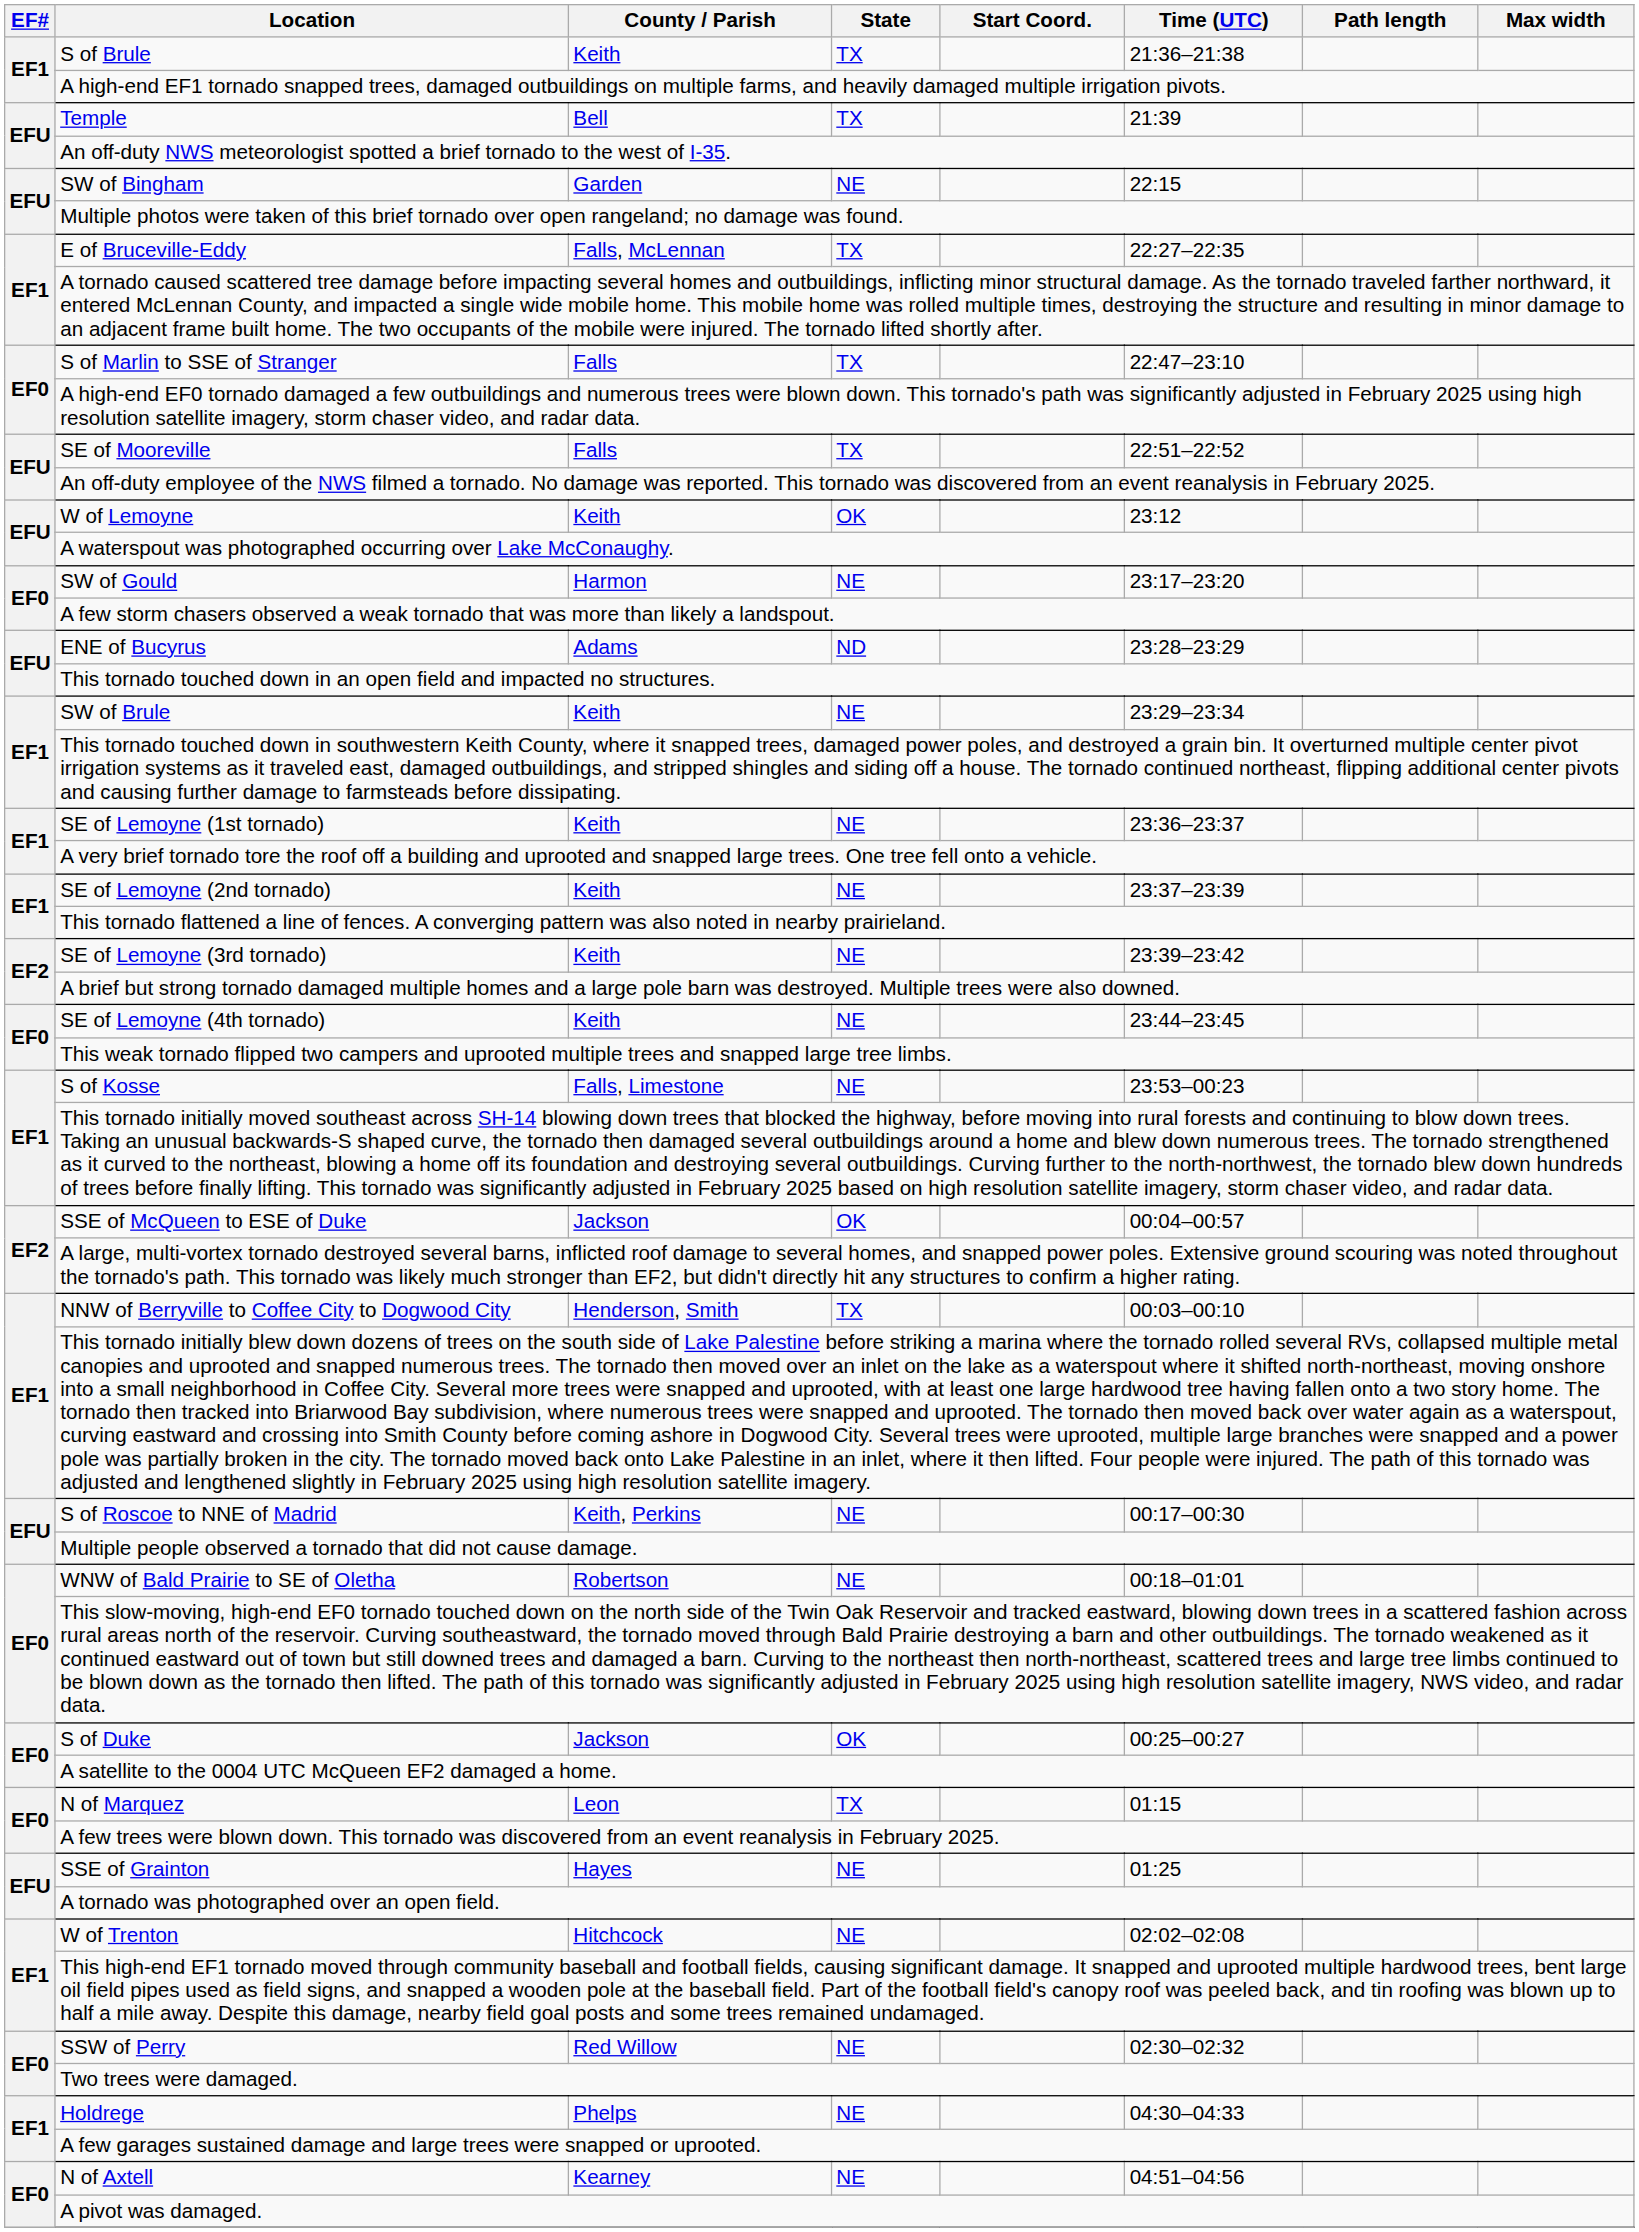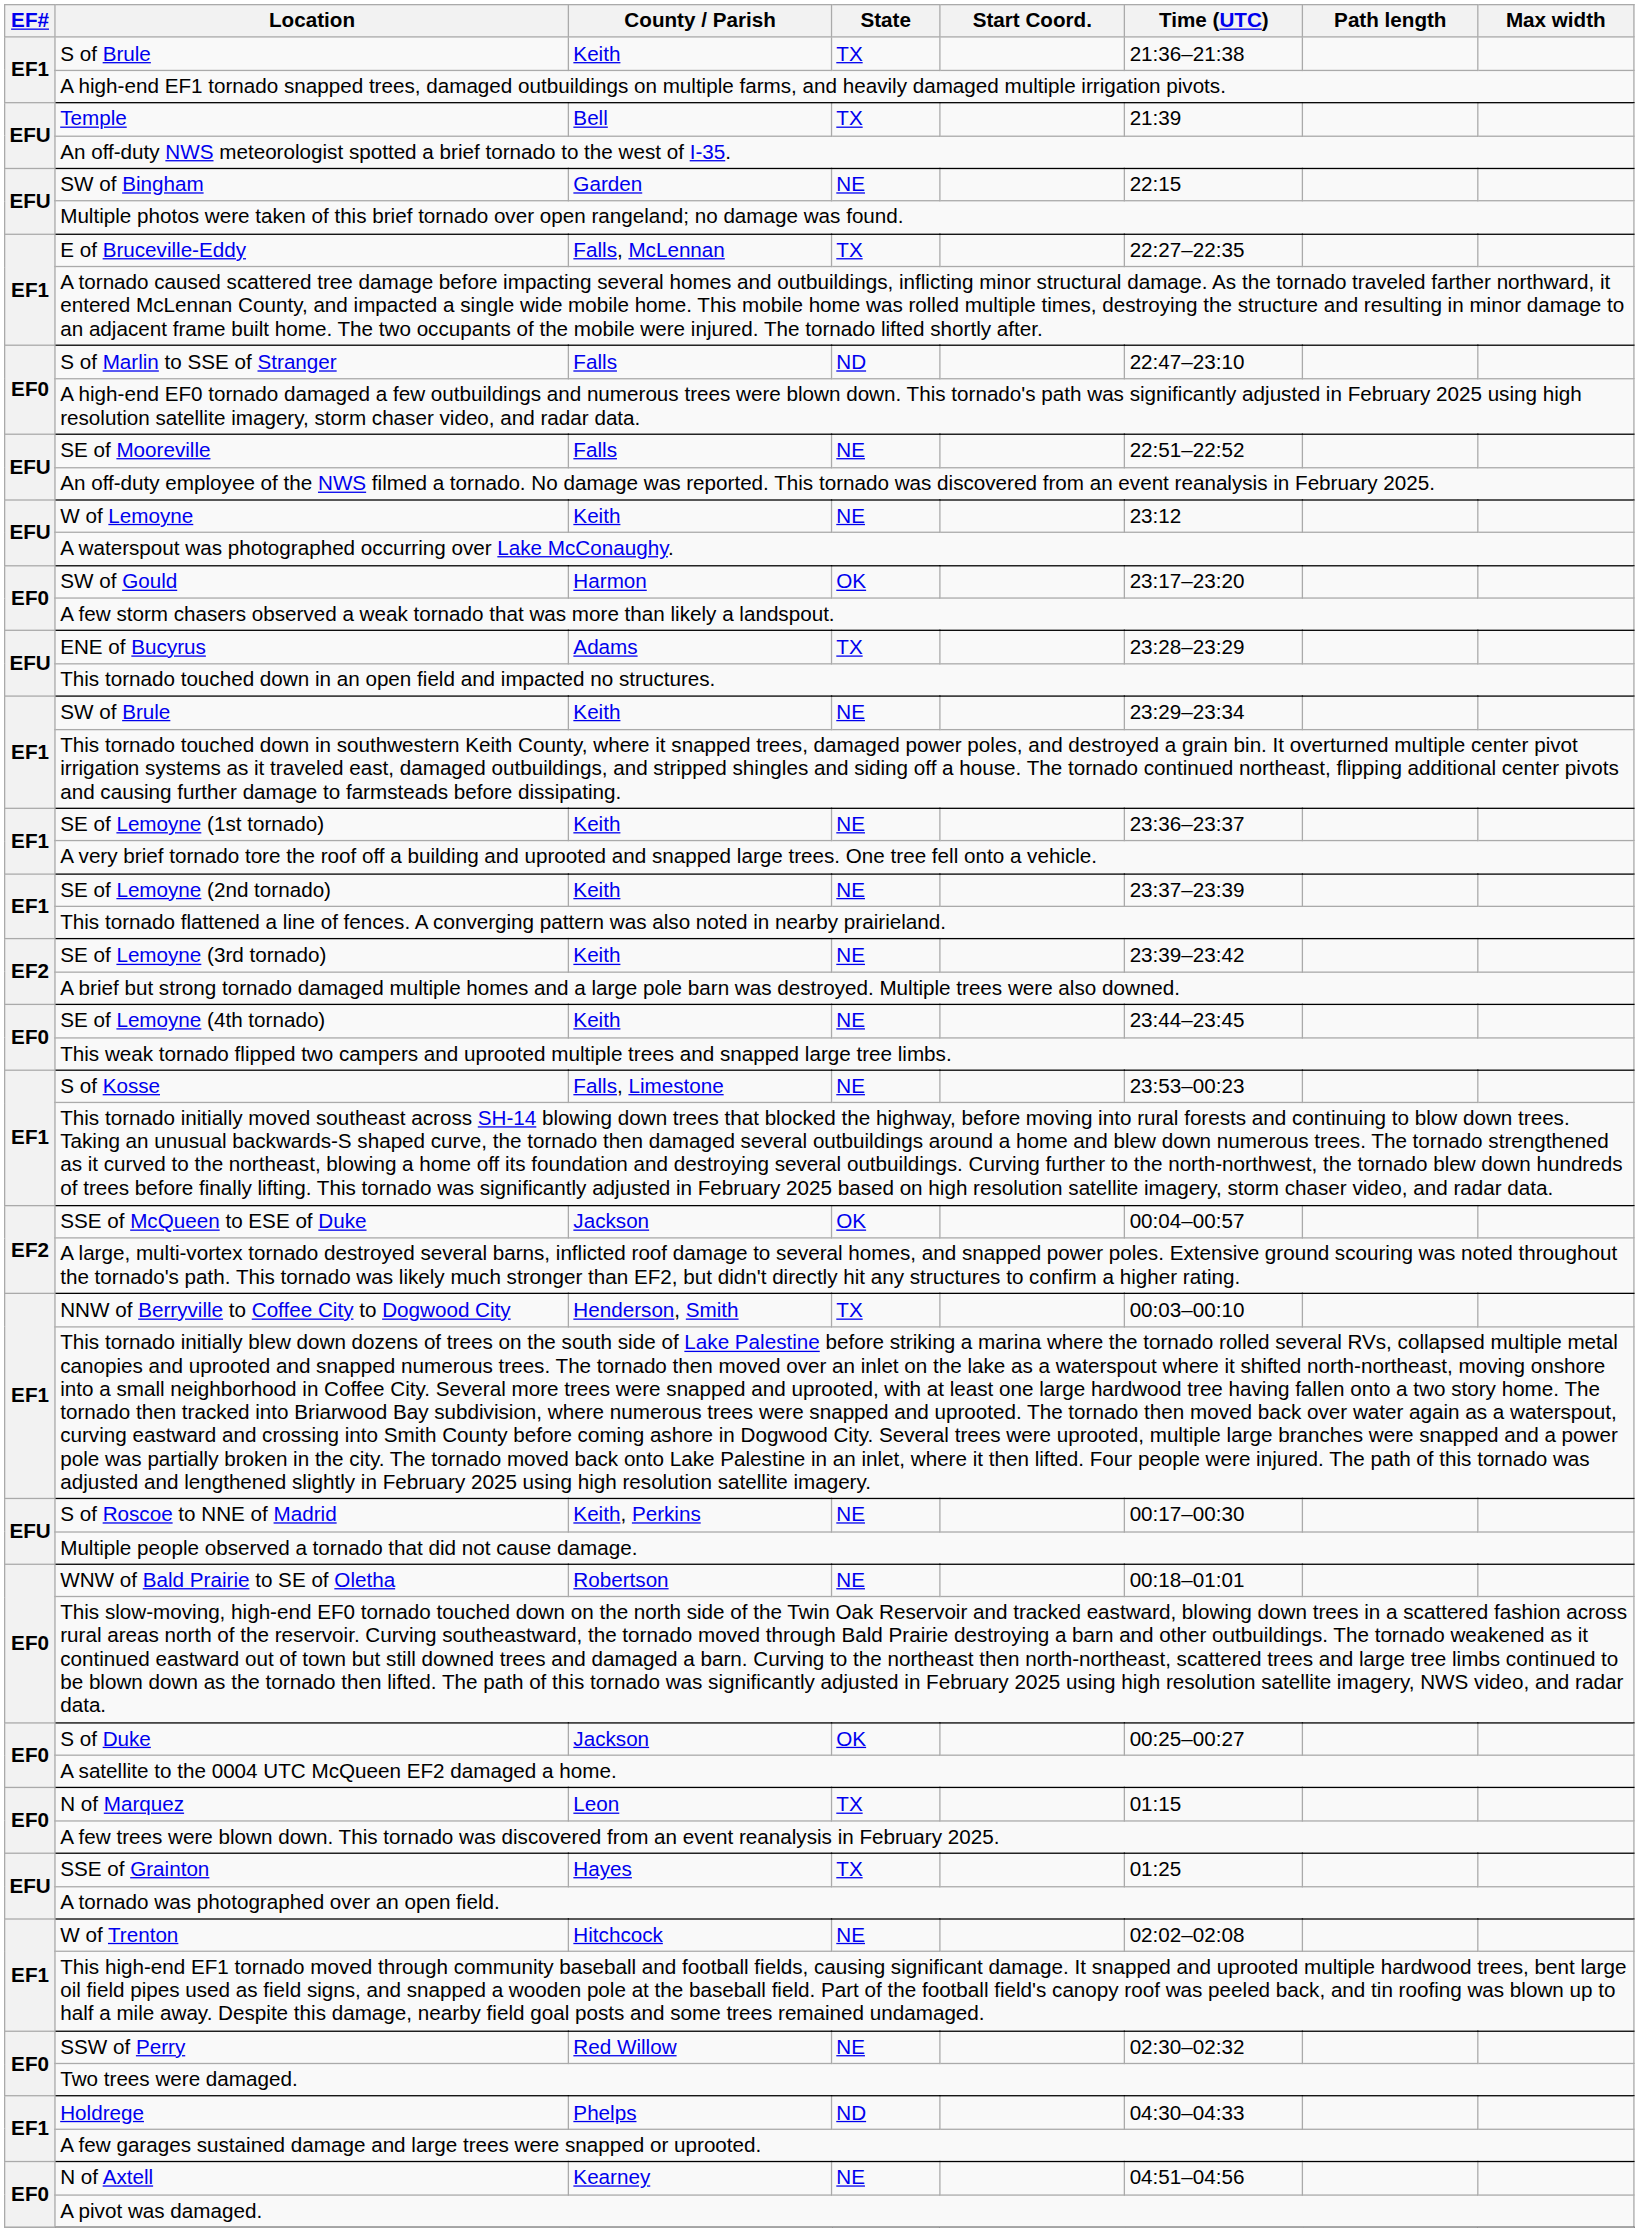(849, 361) TX -> (851, 361) ND
(849, 450) TX -> (851, 450) NE
(851, 516) OK -> (851, 516) NE
(851, 581) NE -> (851, 581) OK
(851, 647) ND -> (849, 647) TX
(851, 1869) NE -> (849, 1869) TX
(851, 2112) NE -> (851, 2112) ND
